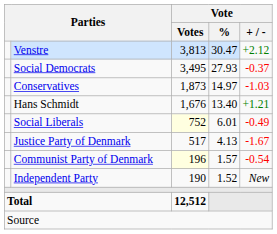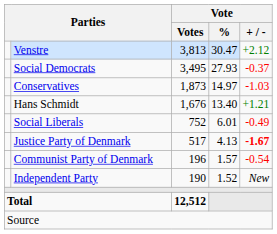(197, 123) lightyellow background -> (197, 123) no background
(257, 141) normal -> (257, 141) bold
(197, 159) lightyellow background -> (197, 159) no background
